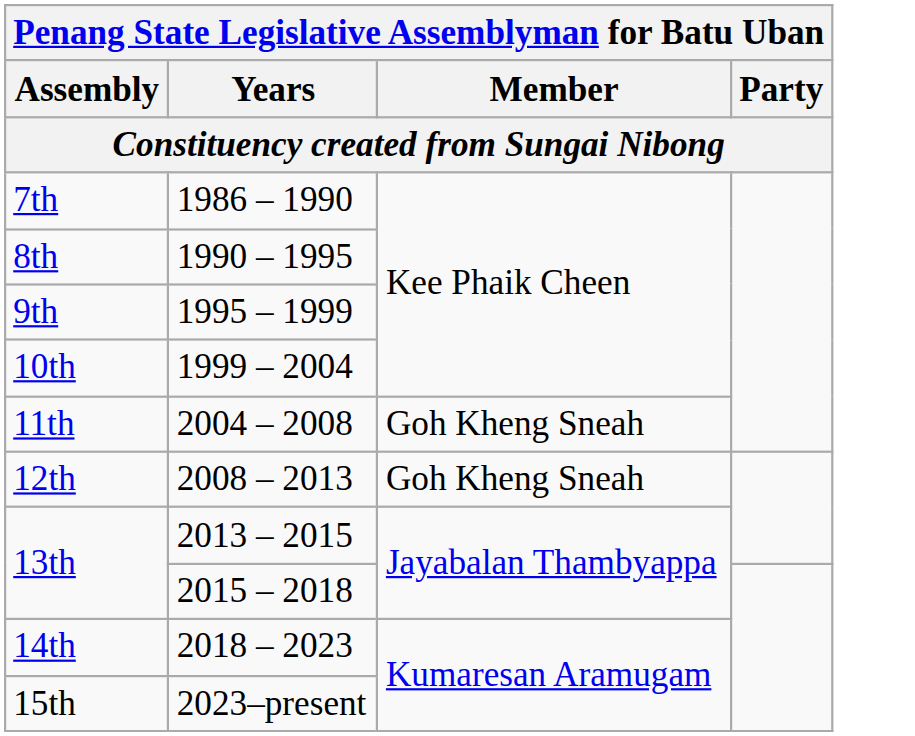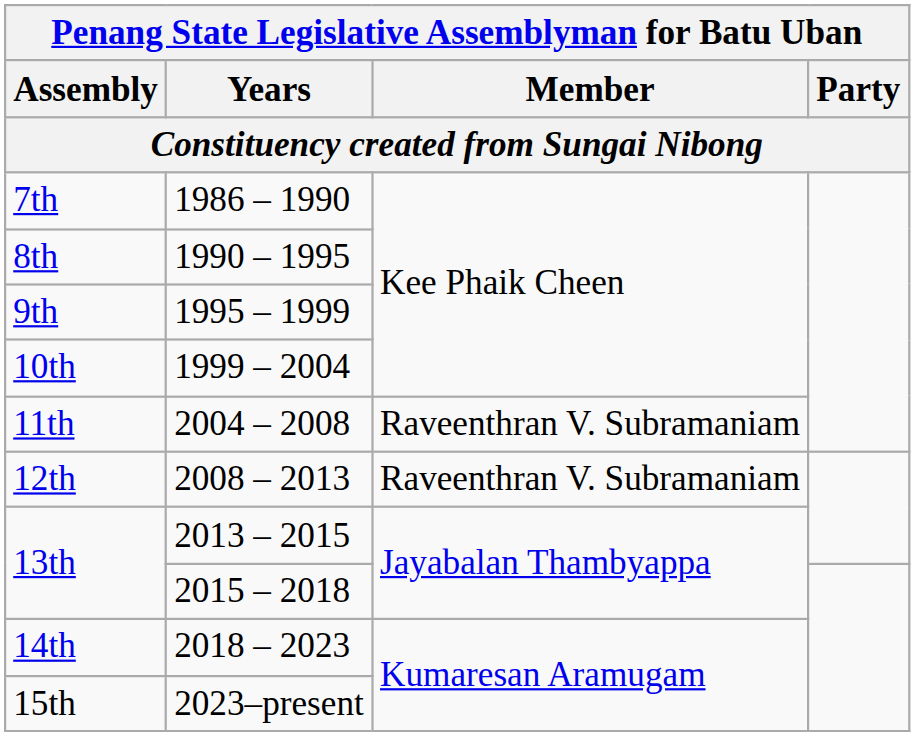(515, 423) Goh Kheng Sneah -> (590, 423) Raveenthran V. Subramaniam
(515, 479) Goh Kheng Sneah -> (590, 479) Raveenthran V. Subramaniam
